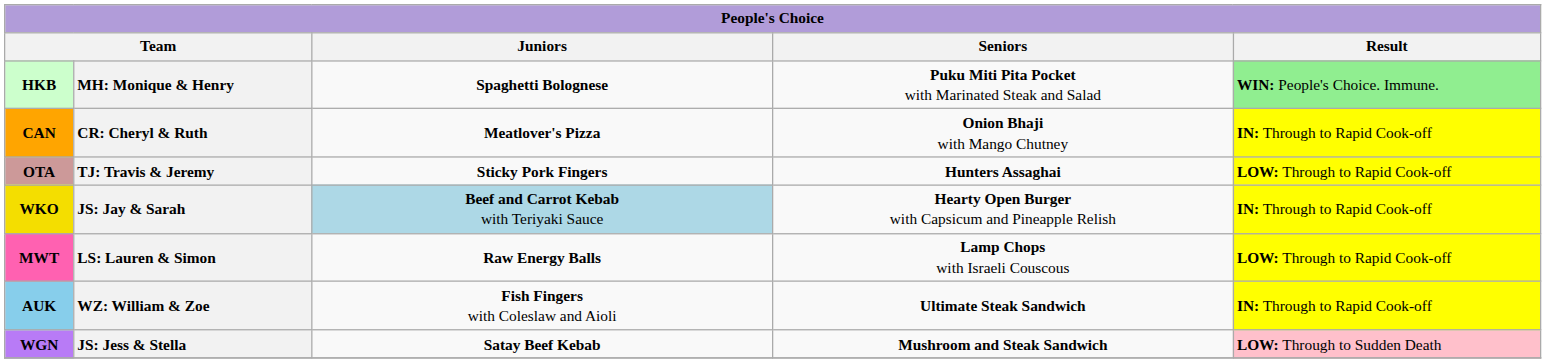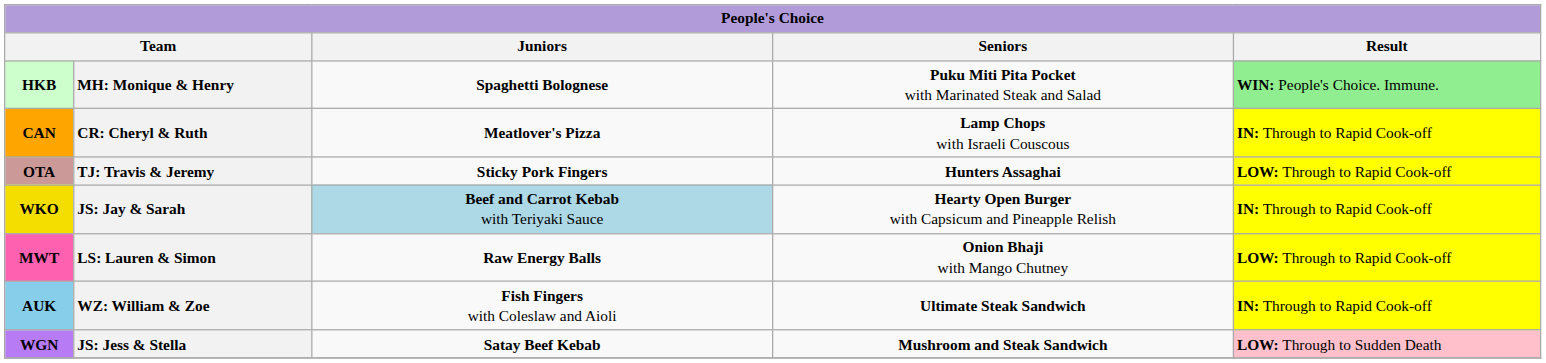(1003, 133) Onion Bhaji with Mango Chutney -> (1003, 133) Lamp Chops with Israeli Couscous
(1003, 258) Lamp Chops with Israeli Couscous -> (1003, 258) Onion Bhaji with Mango Chutney
